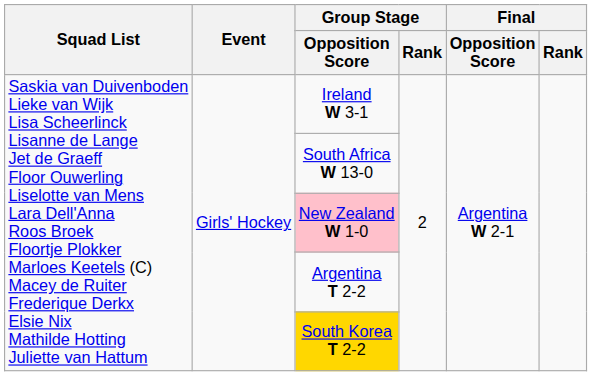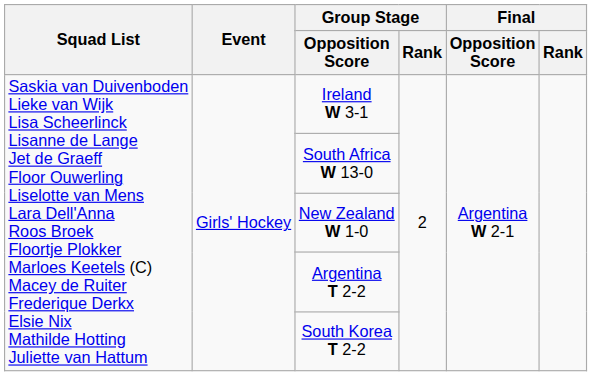(347, 223) pink background -> (347, 223) no background
(347, 342) gold background -> (347, 342) no background
